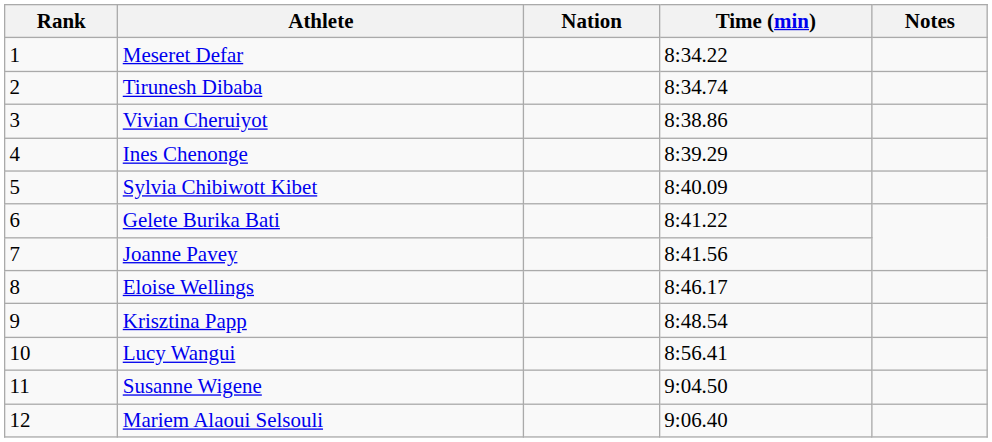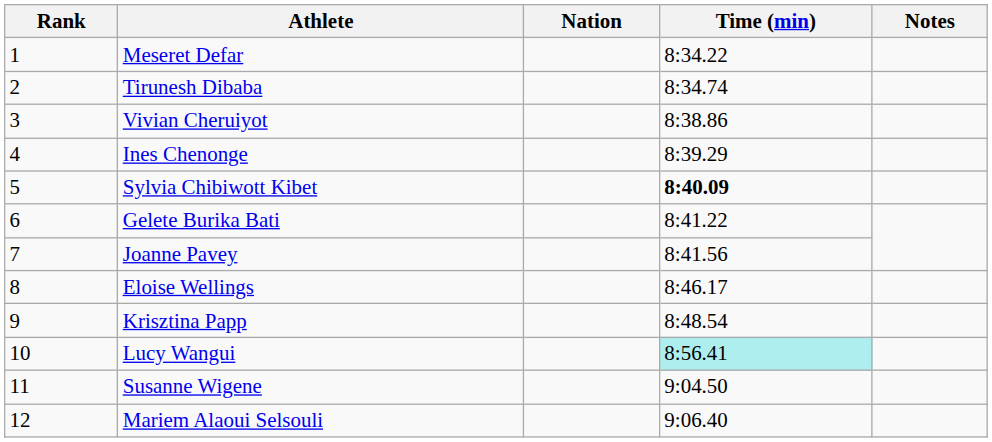(696, 187) normal -> (697, 187) bold
(696, 353) no background -> (696, 353) paleturquoise background
